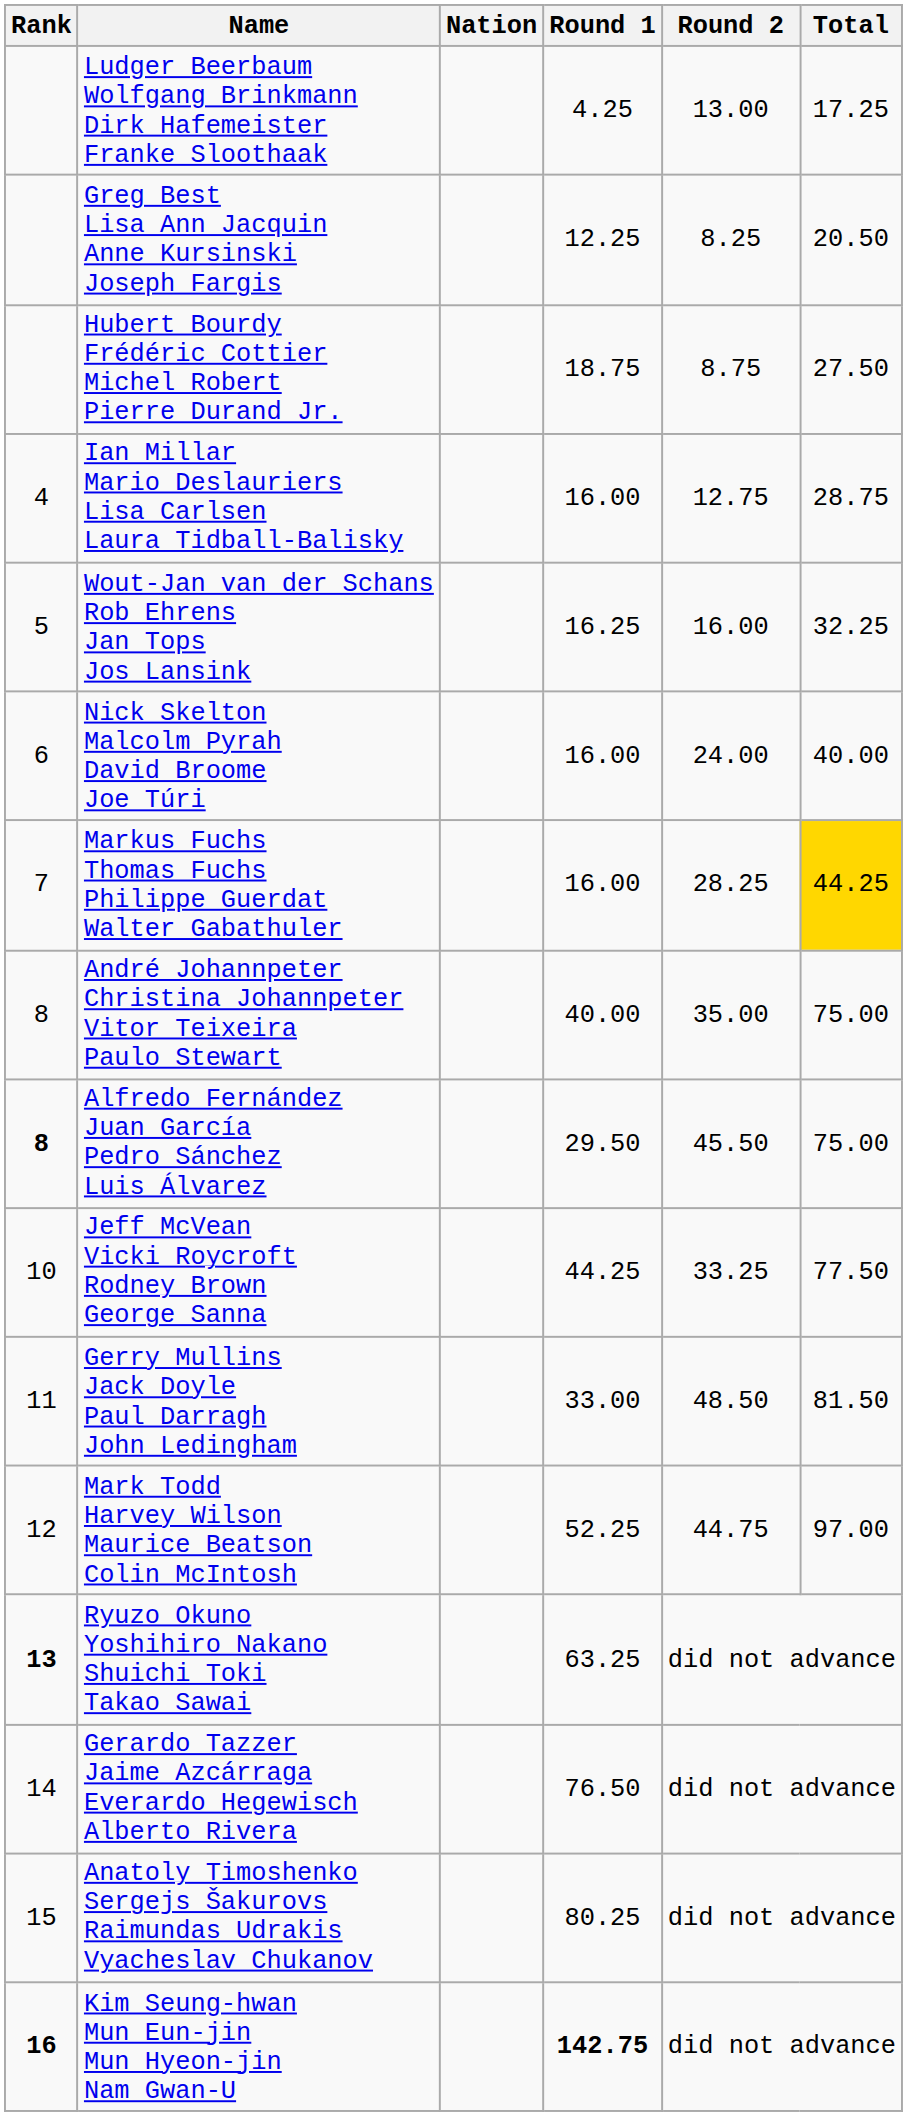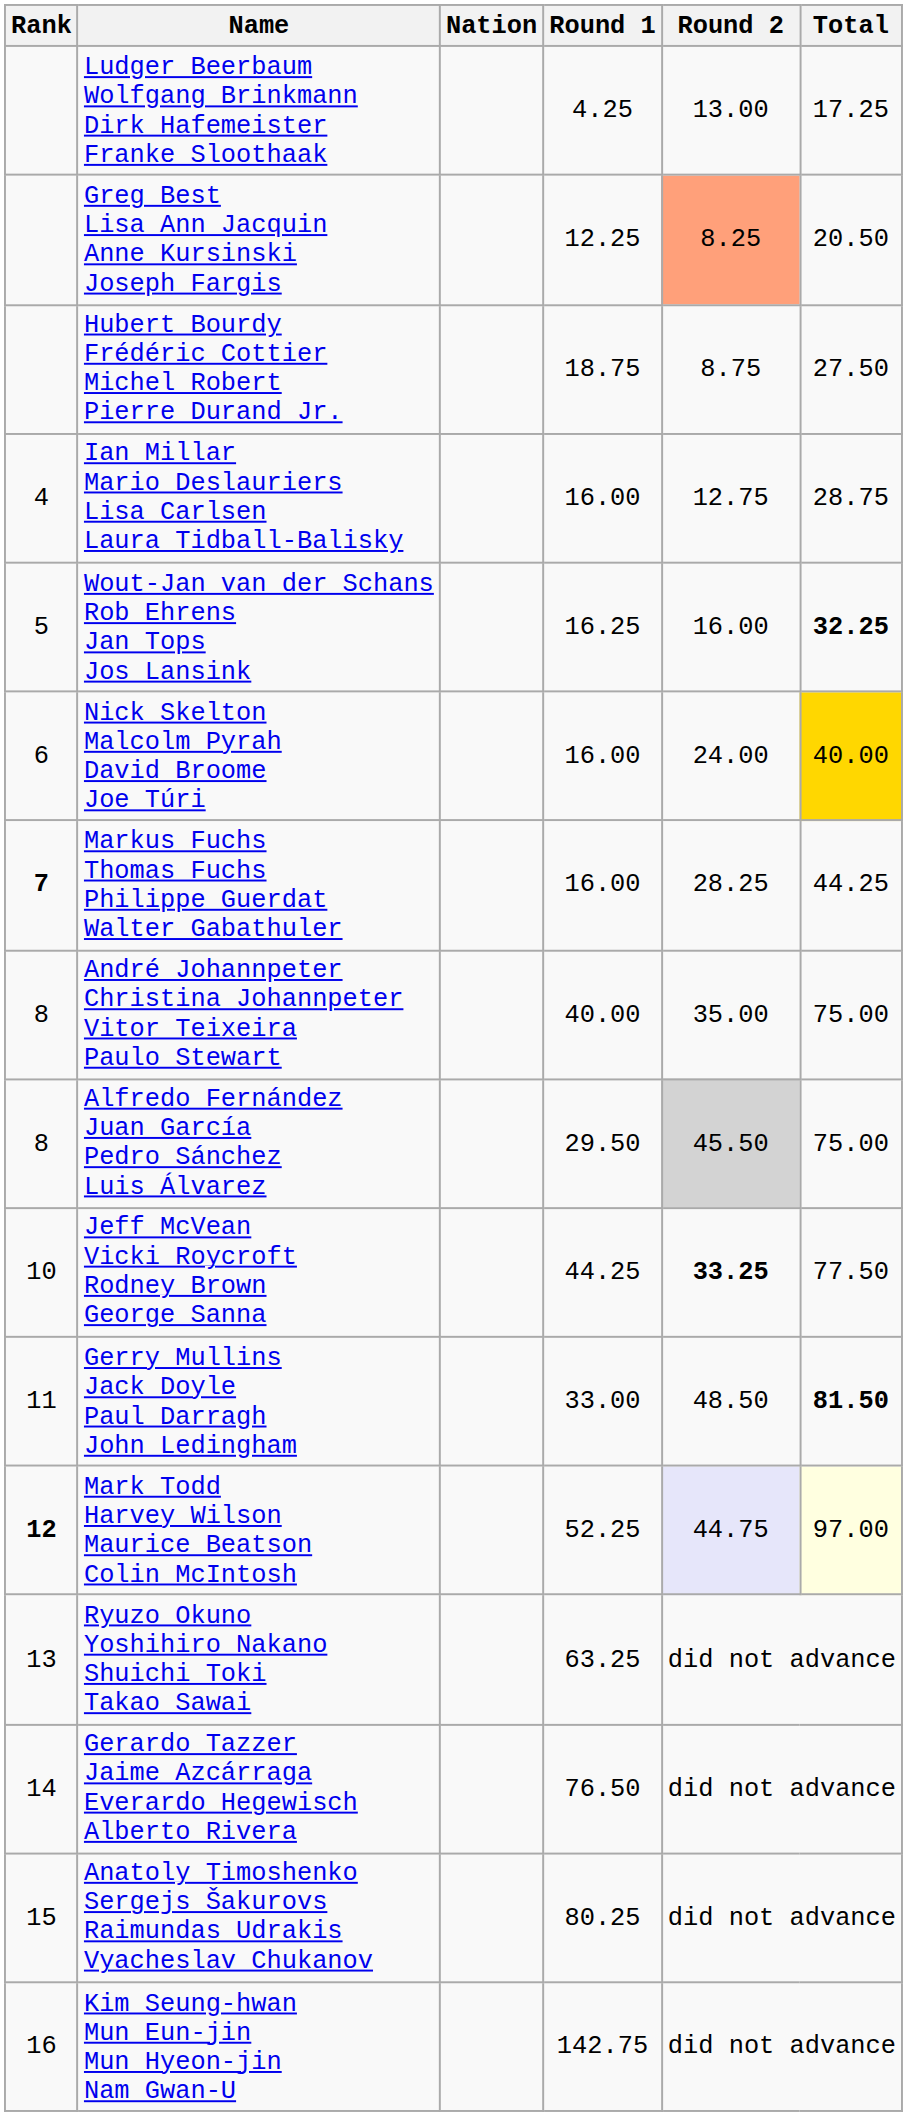(731, 240) no background -> (731, 240) lightsalmon background
(851, 627) normal -> (851, 627) bold
(851, 756) no background -> (851, 756) gold background
(41, 885) normal -> (41, 885) bold
(851, 885) gold background -> (851, 885) no background
(41, 1143) bold -> (41, 1143) normal
(731, 1143) no background -> (731, 1143) lightgrey background
(731, 1272) normal -> (731, 1272) bold
(851, 1401) normal -> (851, 1401) bold
(41, 1531) normal -> (41, 1531) bold
(731, 1531) no background -> (731, 1531) lavender background
(851, 1531) no background -> (851, 1531) lightyellow background
(41, 1660) bold -> (41, 1660) normal
(41, 2047) bold -> (41, 2047) normal
(602, 2047) bold -> (602, 2047) normal
